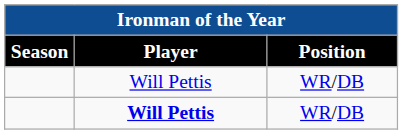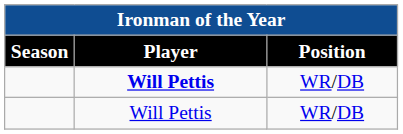(171, 81) normal -> (171, 81) bold
(171, 112) bold -> (171, 112) normal
